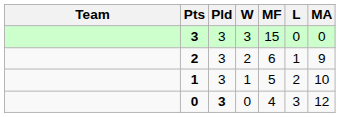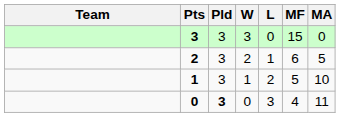columns swapped: (296, 15) <-> (272, 15)
(322, 58) 9 -> (322, 58) 5
(322, 101) 12 -> (322, 101) 11
